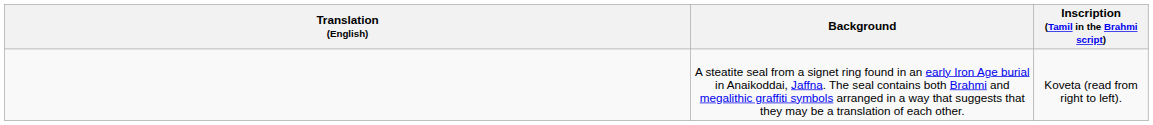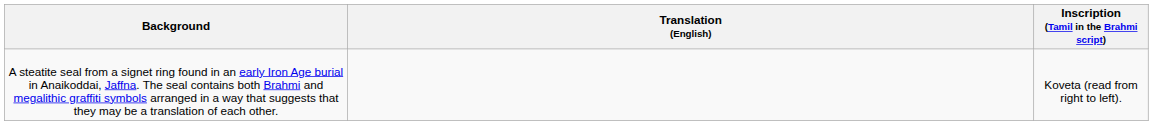columns swapped: (862, 26) <-> (348, 26)
